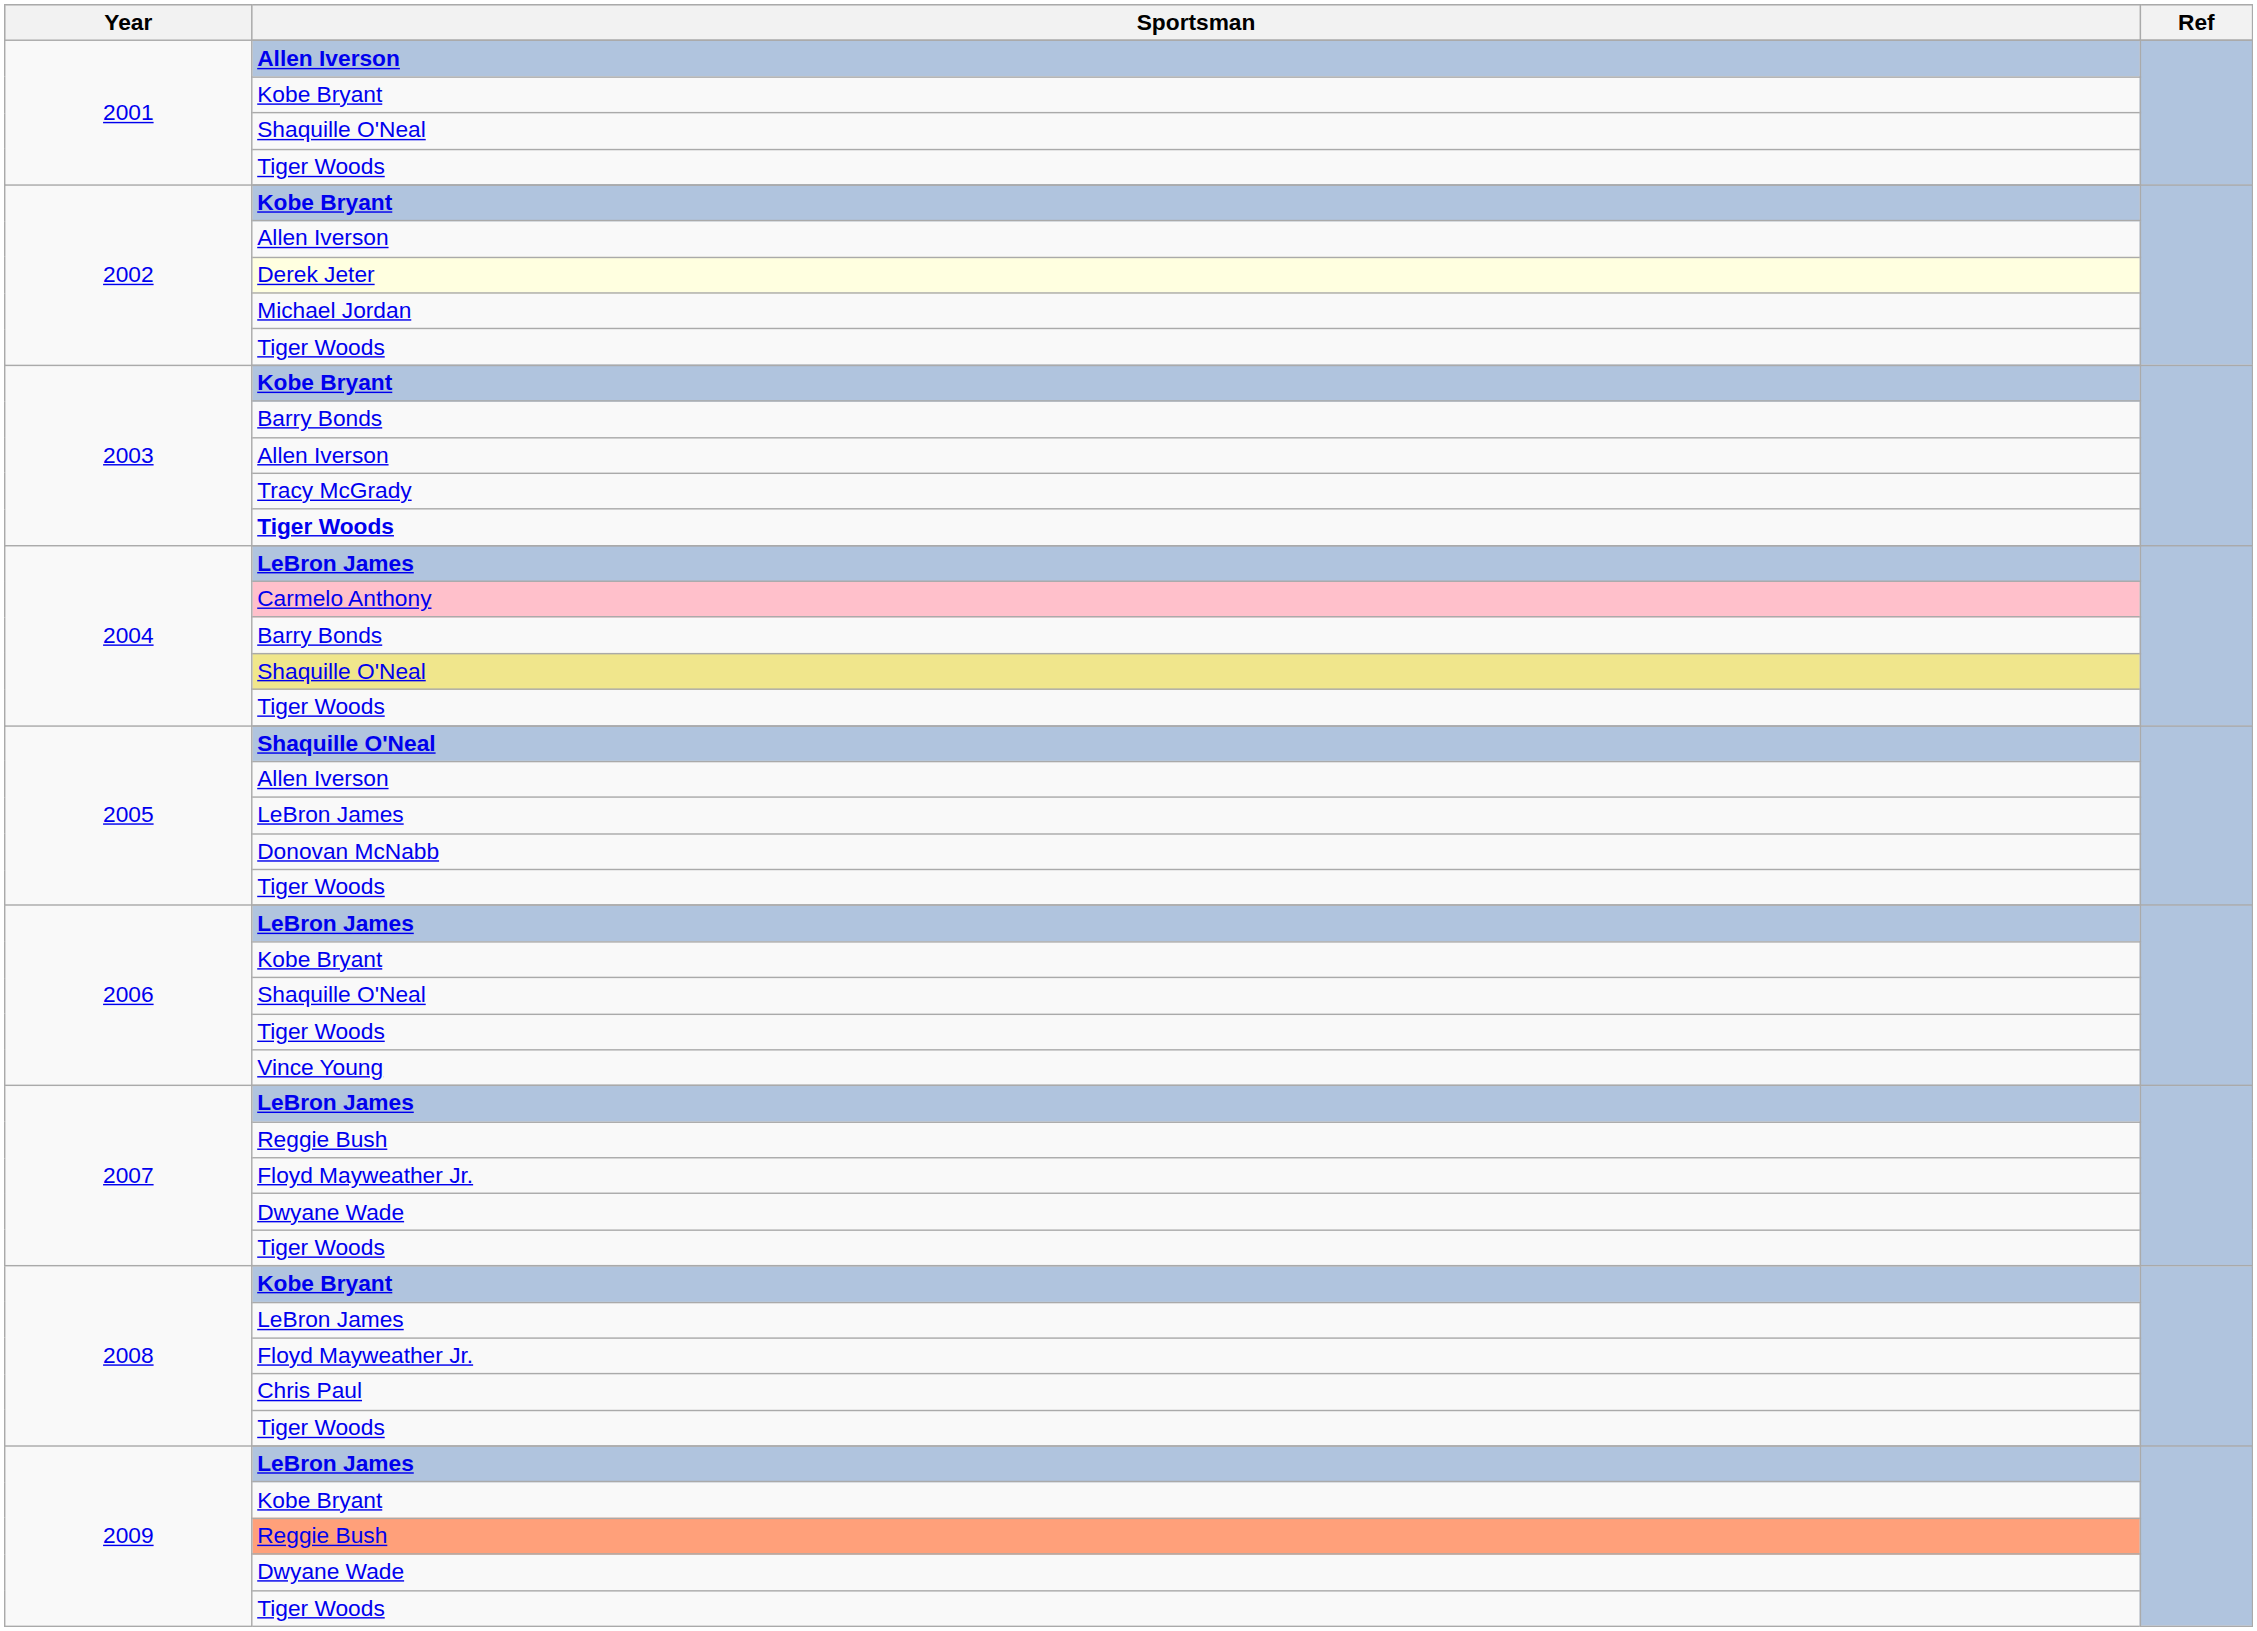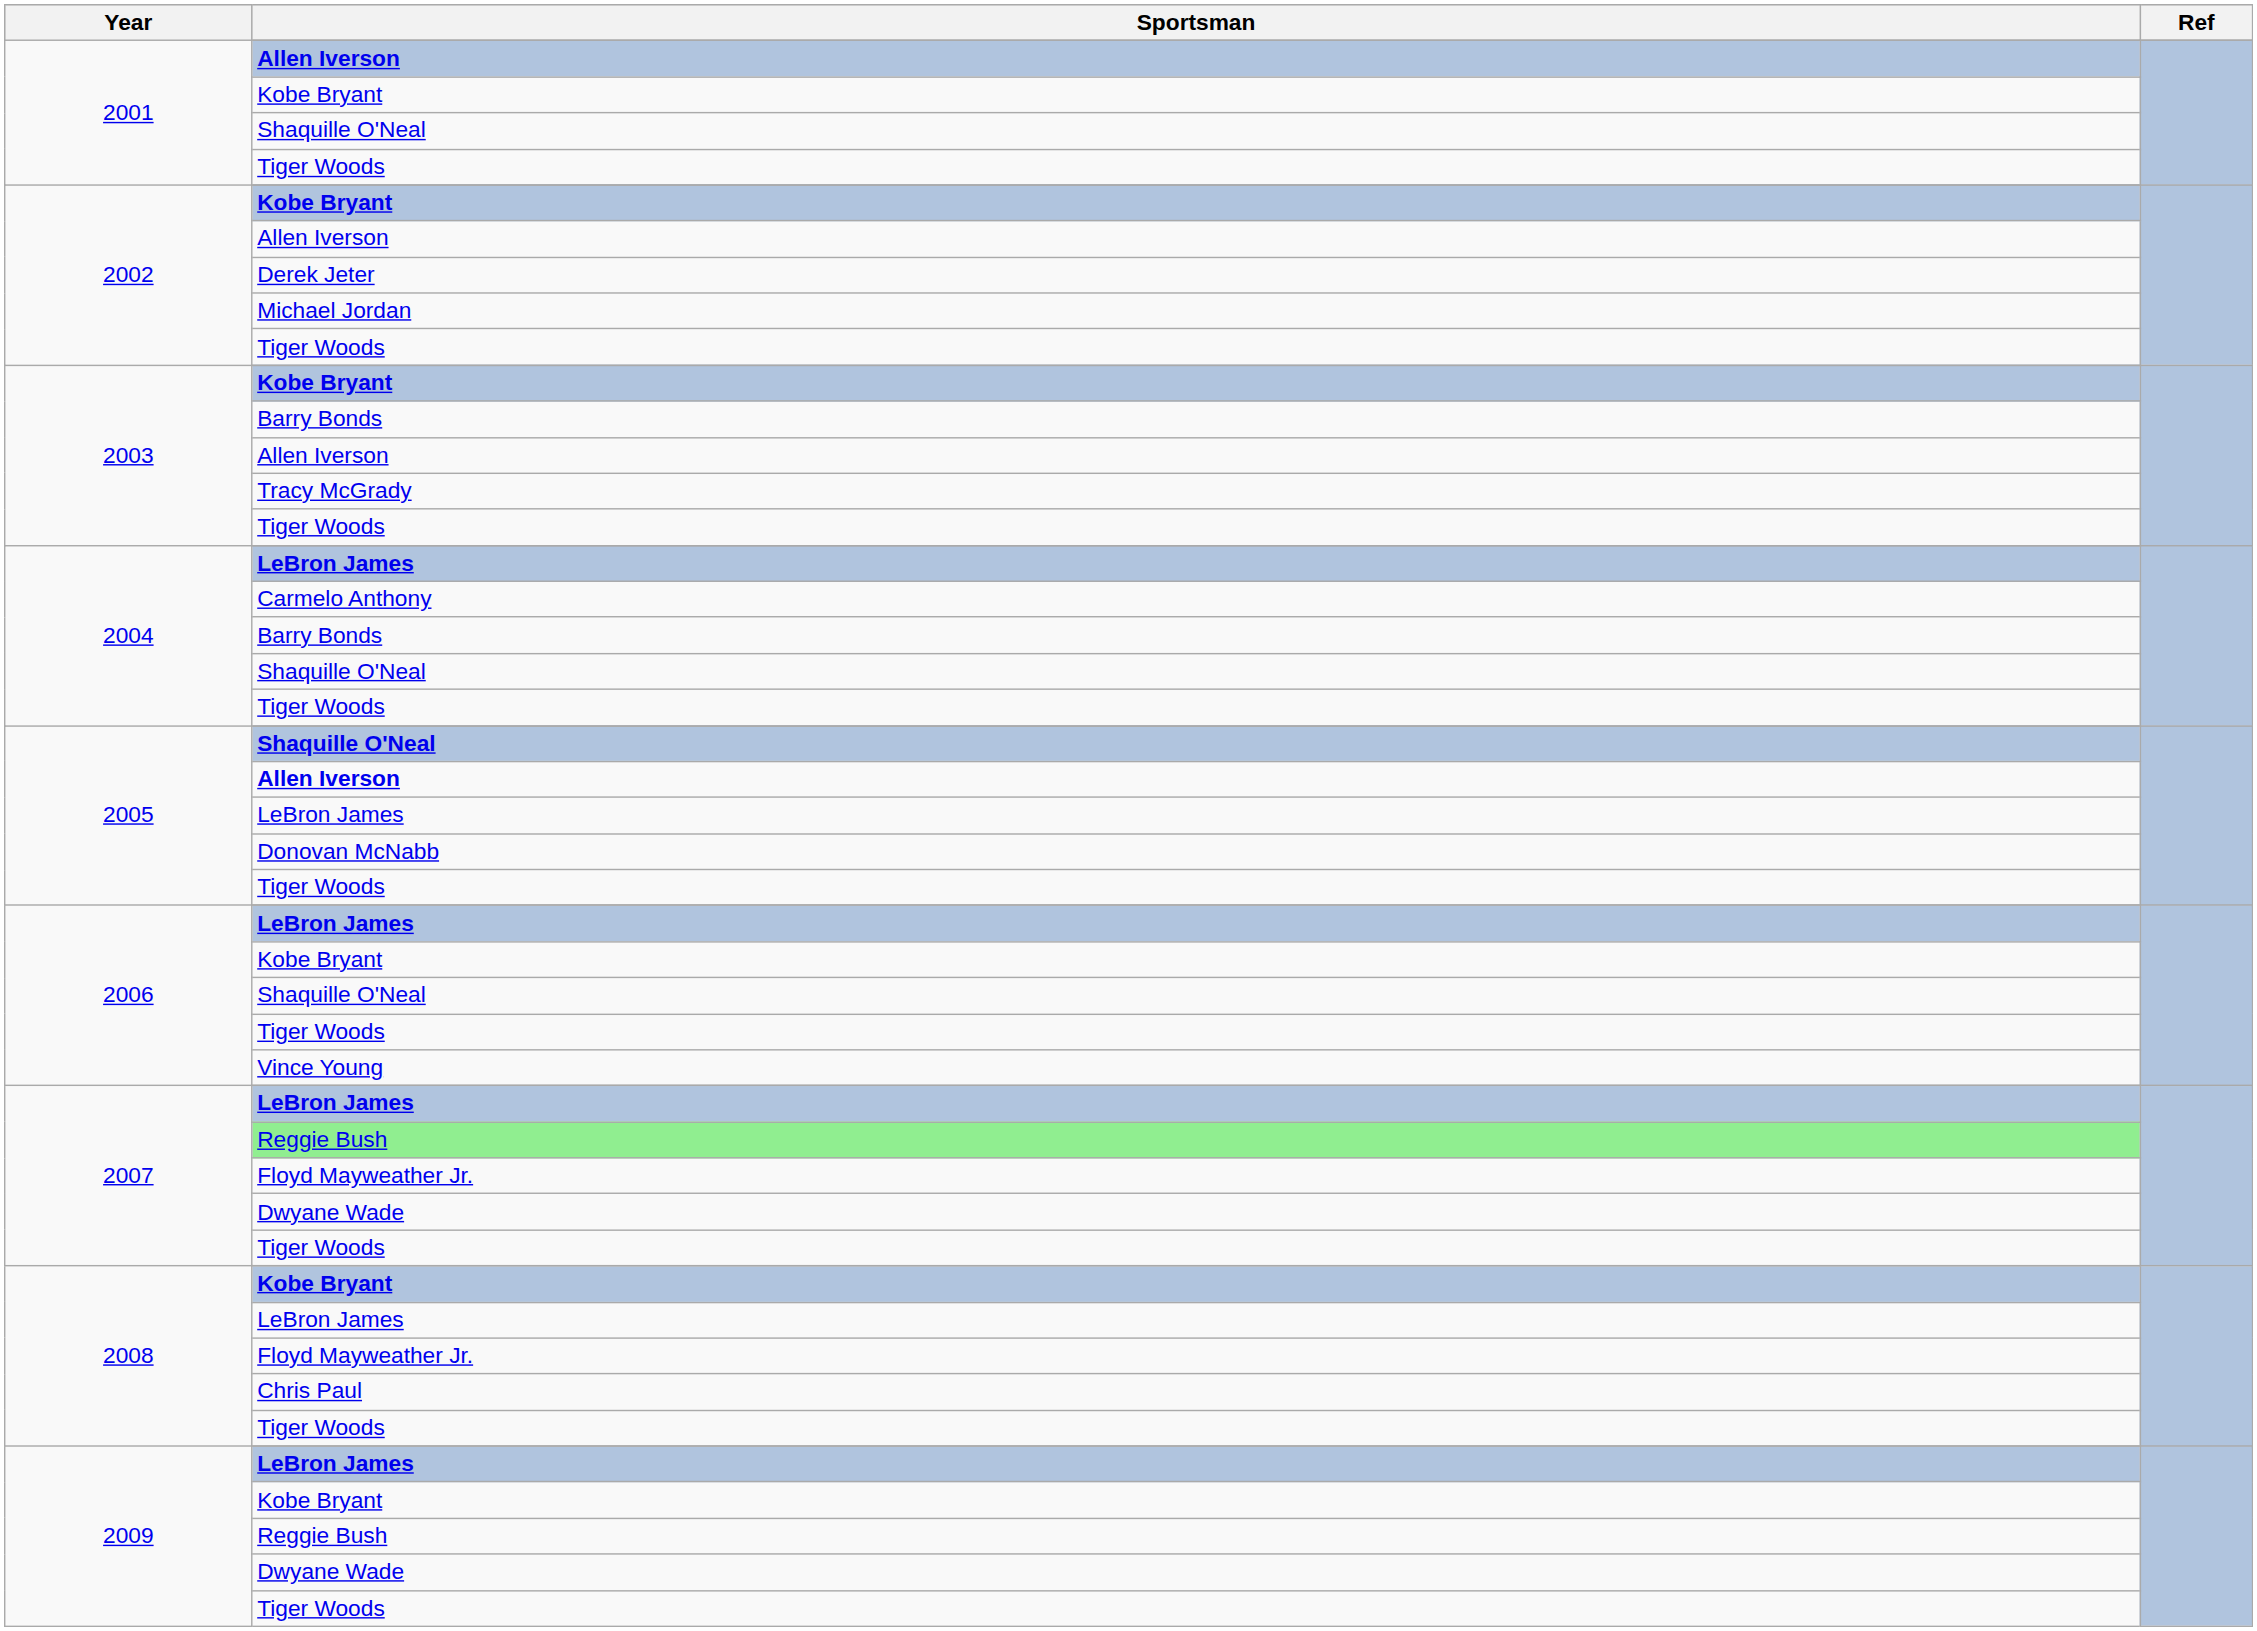(316, 274) lightyellow background -> (316, 274) no background
(326, 526) bold -> (321, 526) normal
(344, 599) pink background -> (344, 599) no background
(341, 671) khaki background -> (341, 671) no background
(323, 779) normal -> (329, 779) bold
(322, 1139) no background -> (322, 1139) lightgreen background
(322, 1535) lightsalmon background -> (322, 1535) no background
